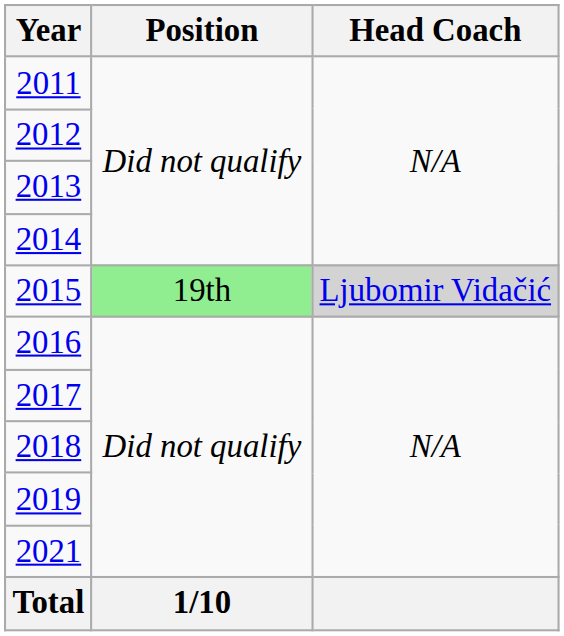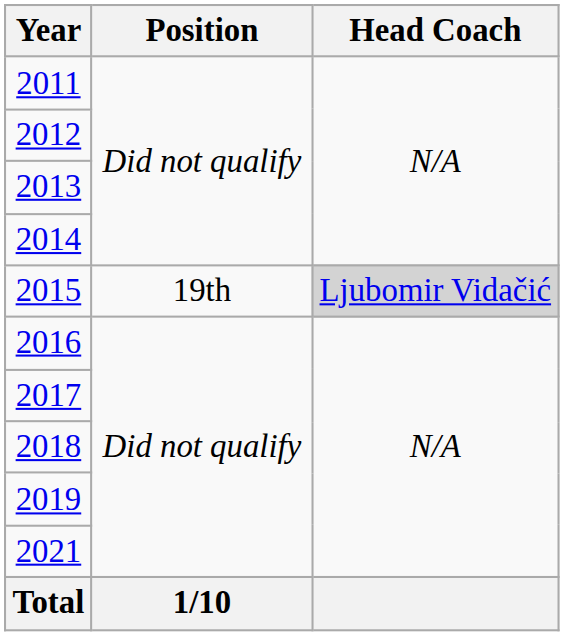(202, 290) lightgreen background -> (202, 290) no background
